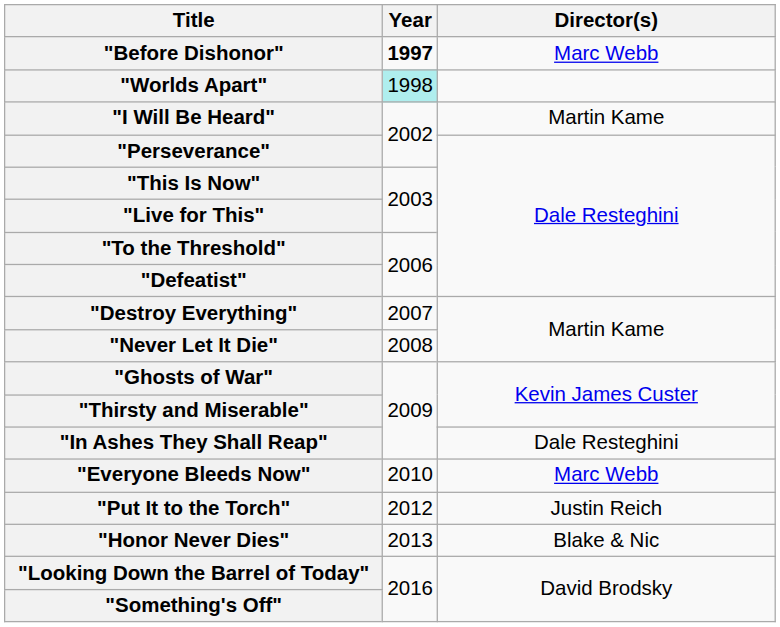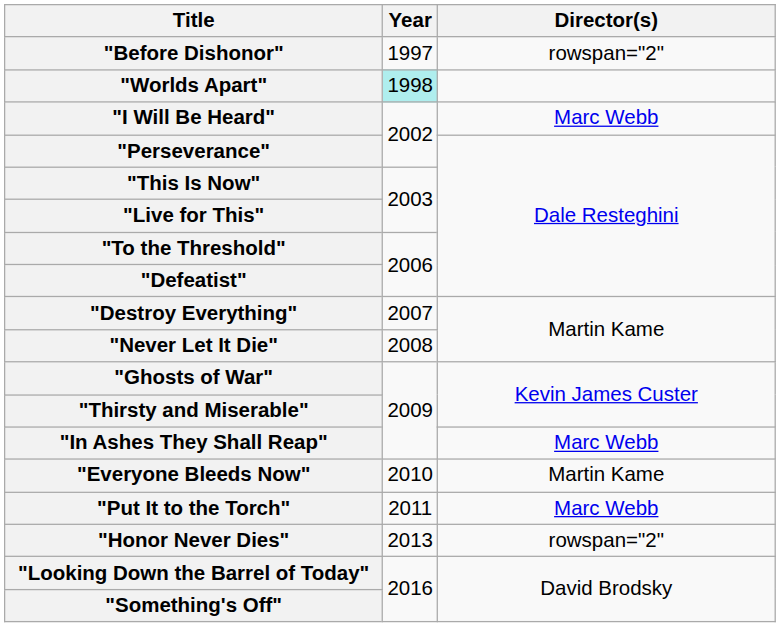(410, 53) bold -> (410, 53) normal
(606, 53) Marc Webb -> (606, 53) rowspan="2"
(606, 118) Martin Kame -> (606, 118) Marc Webb
(606, 442) Dale Resteghini -> (606, 442) Marc Webb
(606, 475) Marc Webb -> (606, 475) Martin Kame
(410, 507) 2012 -> (410, 507) 2011
(606, 507) Justin Reich -> (606, 507) Marc Webb
(606, 540) Blake & Nic -> (606, 540) rowspan="2"
